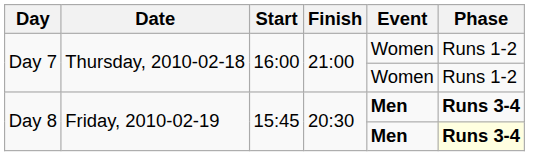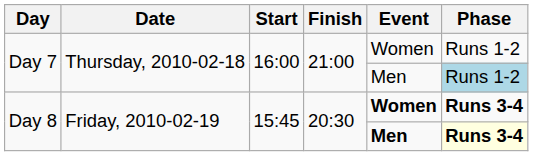(402, 77) Women -> (389, 77) Men
(480, 77) no background -> (483, 77) lightblue background
(389, 106) Men -> (404, 106) Women
